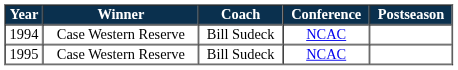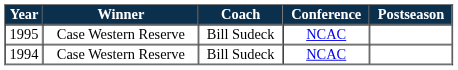rows swapped: (24, 34) <-> (24, 54)
